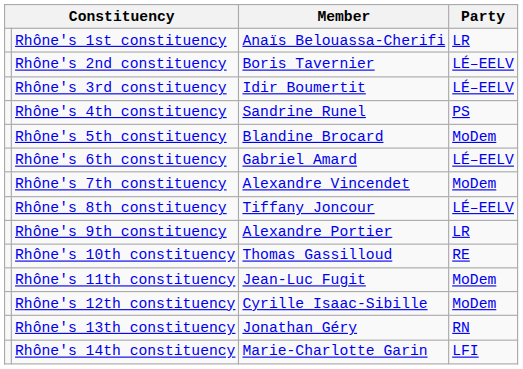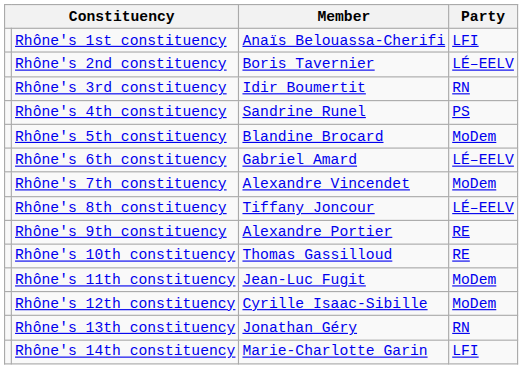(461, 40) LR -> (465, 40) LFI
(483, 88) LÉ–EELV -> (461, 88) RN
(461, 232) LR -> (461, 232) RE
